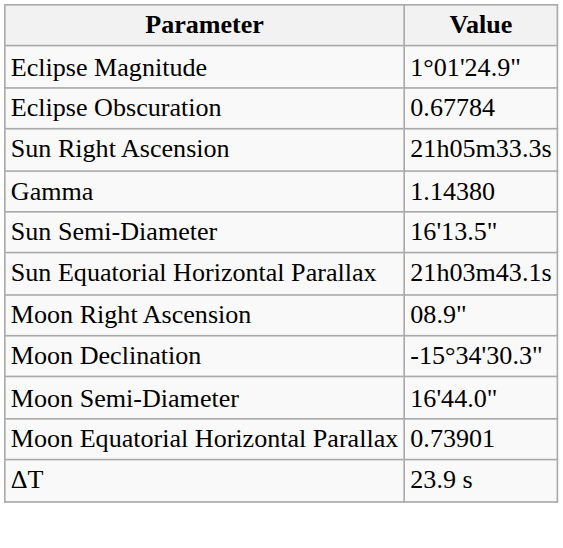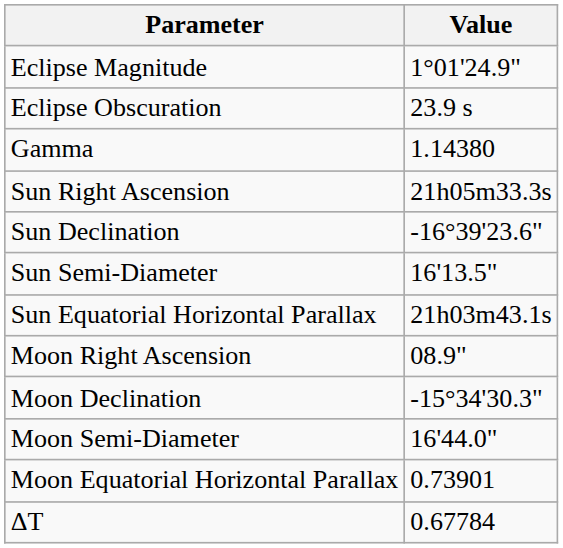(453, 107) 0.67784 -> (441, 107) 23.9 s
rows swapped: (52, 190) <-> (120, 149)
+ row: (95, 231)
(441, 480) 23.9 s -> (453, 521) 0.67784
